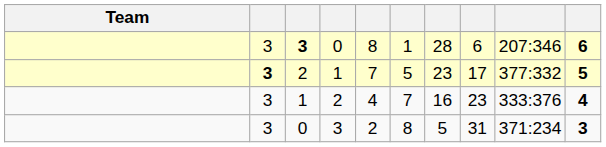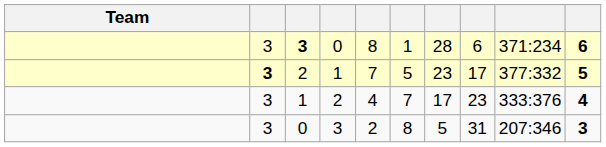(530, 45) 207:346 -> (530, 45) 371:234
(442, 100) 16 -> (442, 100) 17
(530, 127) 371:234 -> (530, 127) 207:346
